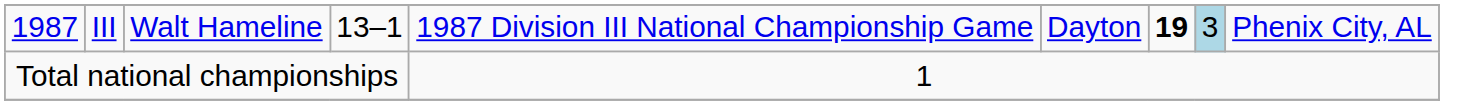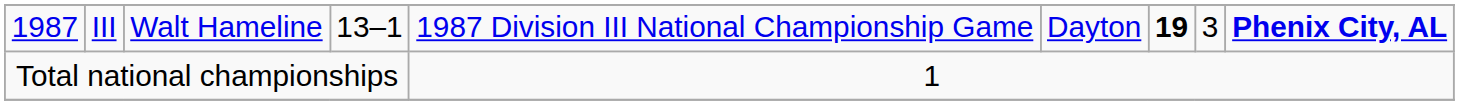(1210, 28) lightblue background -> (1210, 28) no background
(1332, 28) normal -> (1340, 28) bold
